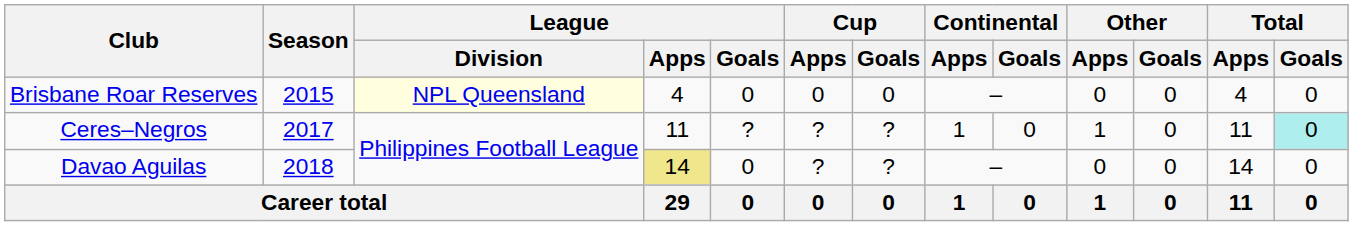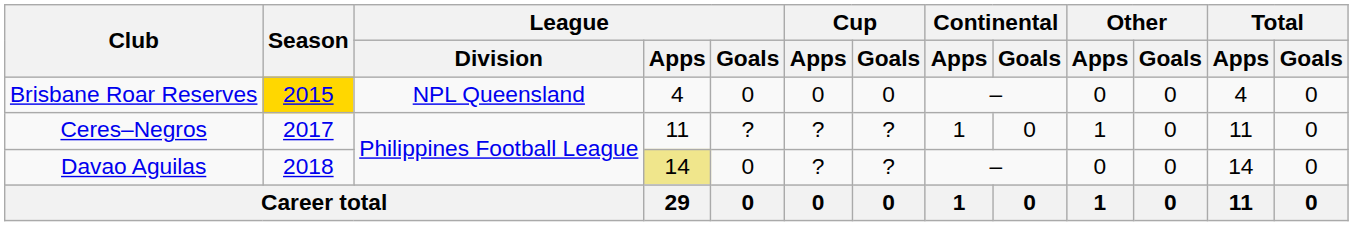(308, 94) no background -> (308, 94) gold background
(499, 94) lightyellow background -> (499, 94) no background
(1311, 130) paleturquoise background -> (1311, 130) no background
